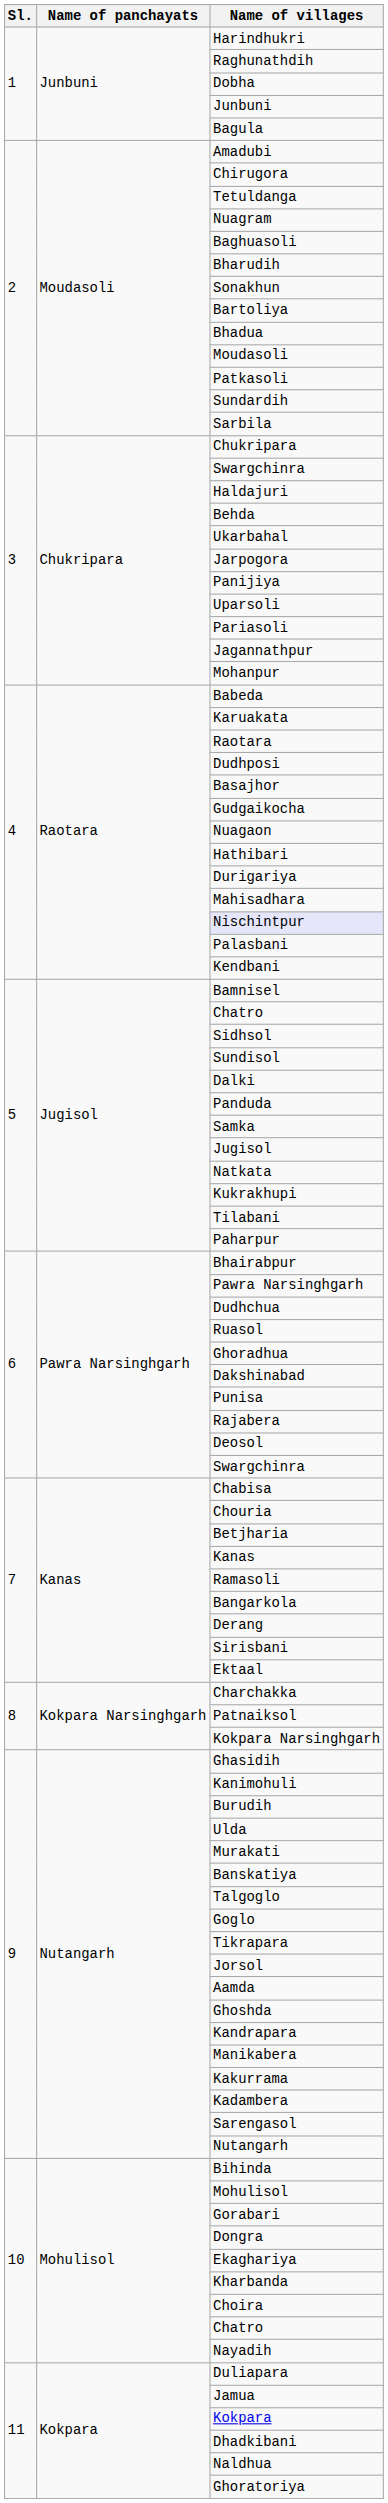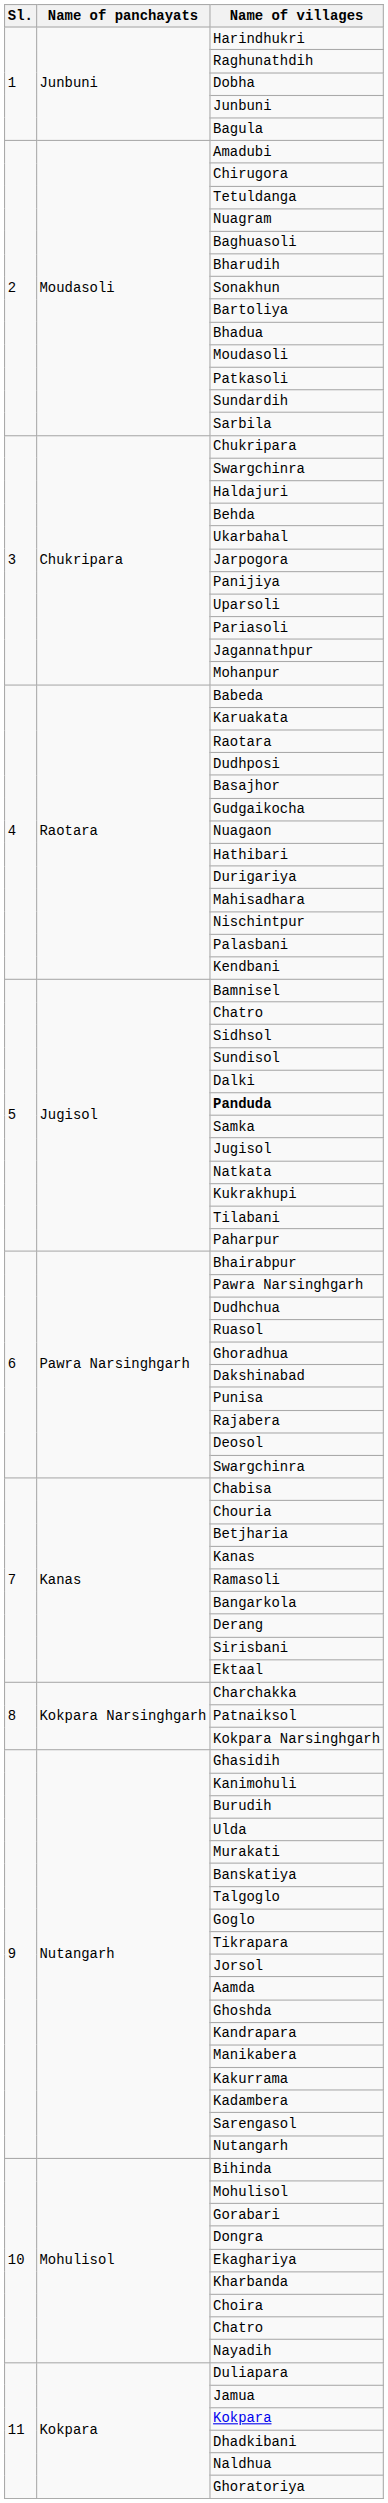(259, 923) lavender background -> (259, 923) no background
(242, 1104) normal -> (242, 1104) bold
